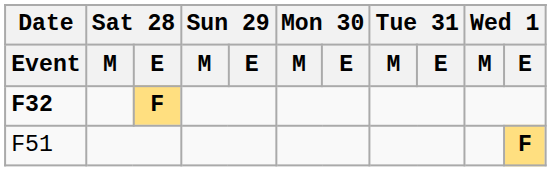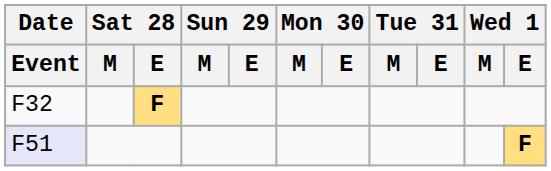(32, 105) bold -> (32, 105) normal
(32, 145) no background -> (32, 145) lavender background
